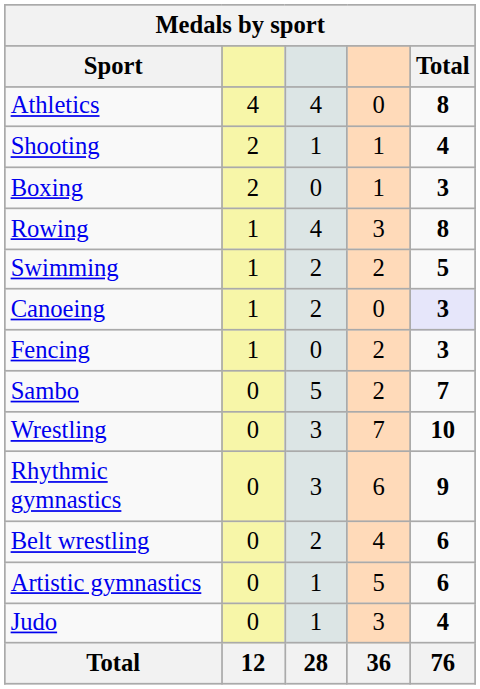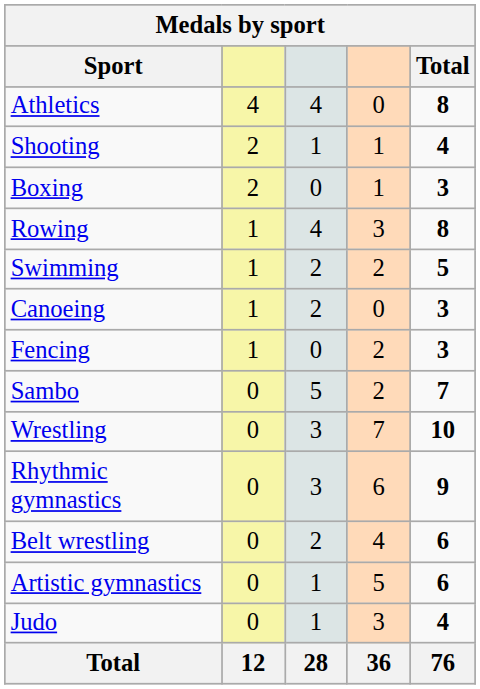(443, 309) lavender background -> (443, 309) no background
